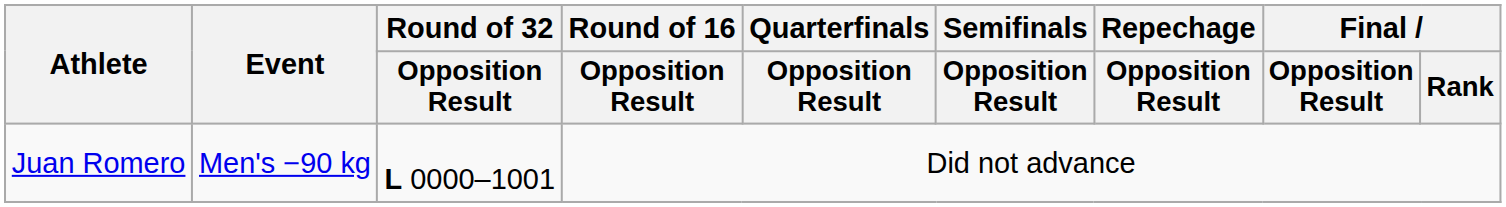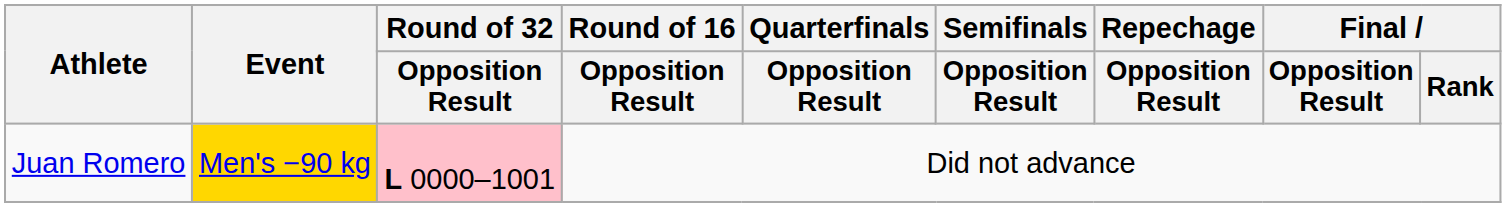(285, 163) no background -> (285, 163) gold background
(470, 179) no background -> (470, 179) pink background
